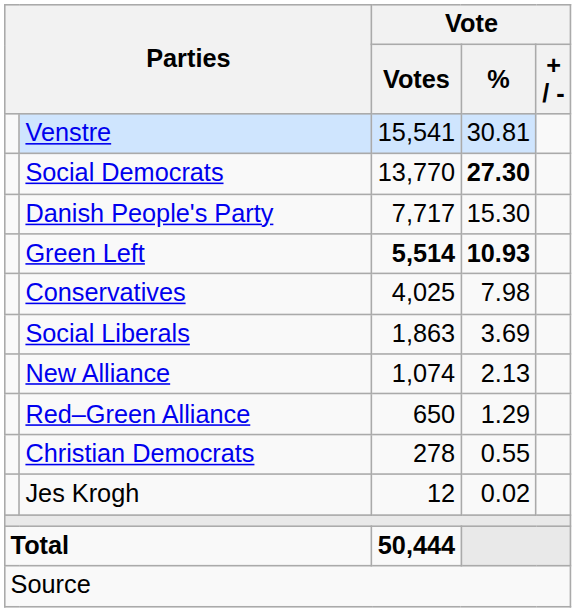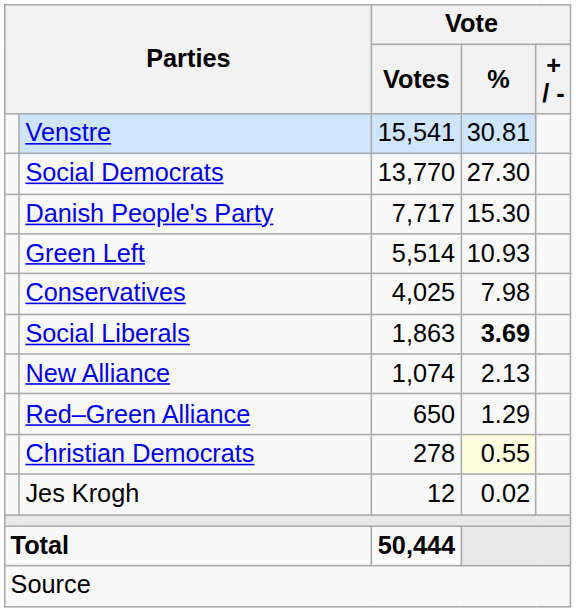(498, 173) bold -> (498, 173) normal
(423, 253) bold -> (423, 253) normal
(498, 253) bold -> (498, 253) normal
(505, 333) normal -> (505, 333) bold
(505, 453) no background -> (505, 453) lightyellow background
